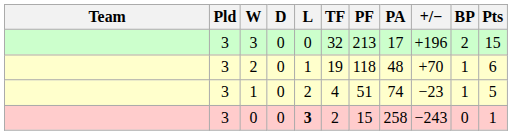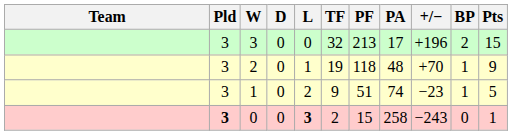(493, 67) 6 -> (493, 67) 9
(335, 92) 4 -> (335, 92) 9
(225, 117) normal -> (225, 117) bold
